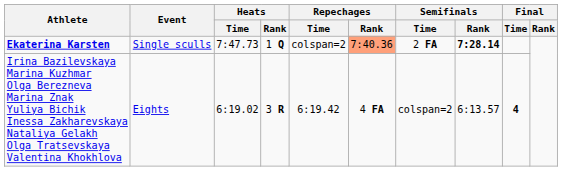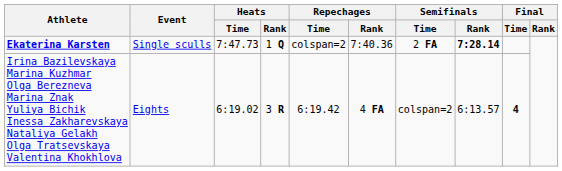(372, 44) lightsalmon background -> (372, 44) no background
